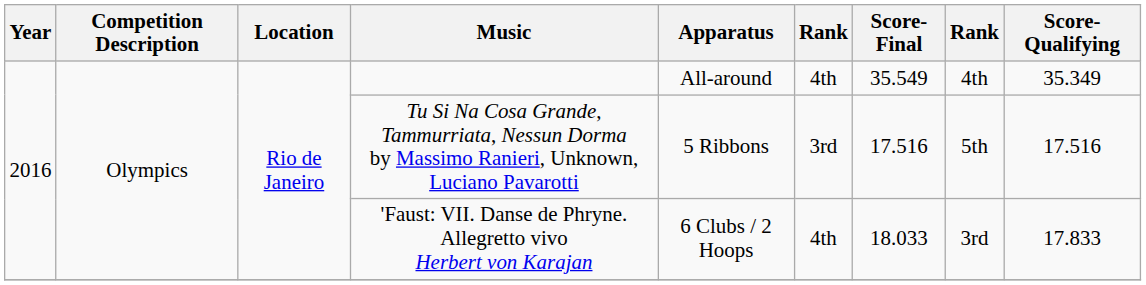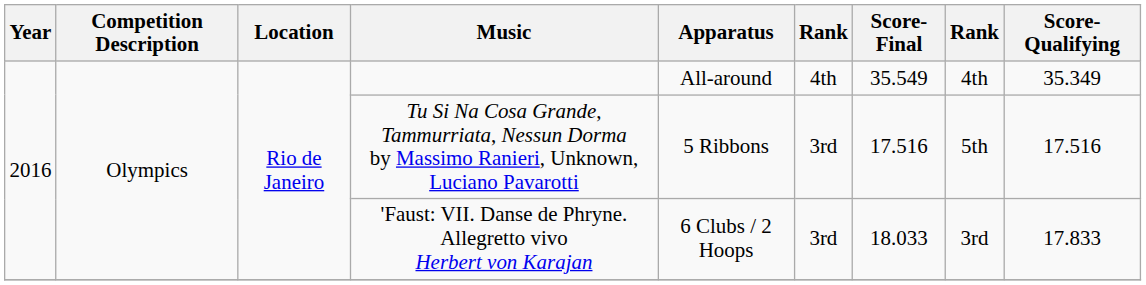(823, 238) 4th -> (823, 238) 3rd
